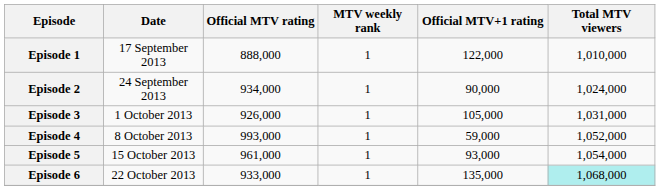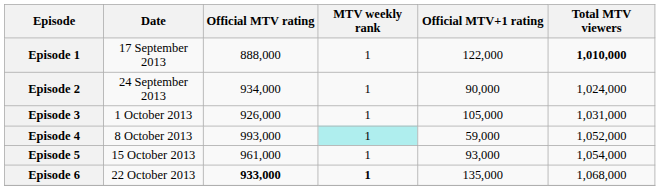(602, 55) normal -> (602, 55) bold
(368, 135) no background -> (368, 135) paleturquoise background
(261, 175) normal -> (261, 175) bold
(368, 175) normal -> (368, 175) bold
(602, 175) paleturquoise background -> (602, 175) no background
